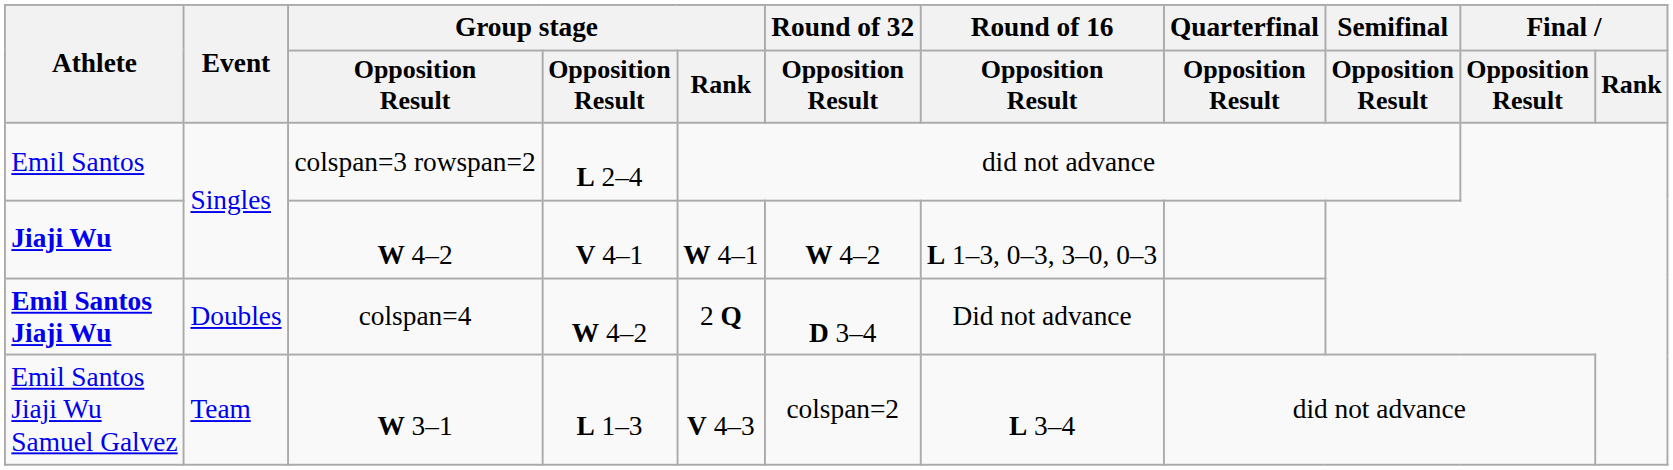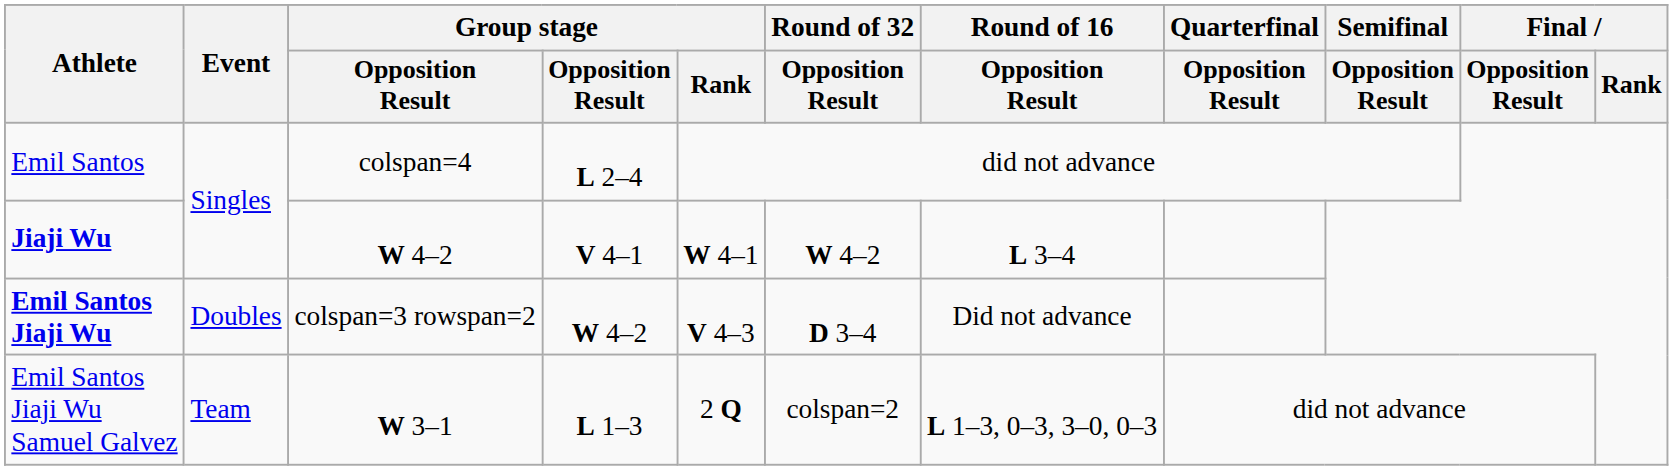(415, 161) colspan=3 rowspan=2 -> (415, 161) colspan=4
(1042, 255) L 1–3, 0–3, 3–0, 0–3 -> (1042, 255) L 3–4
(415, 316) colspan=4 -> (415, 316) colspan=3 rowspan=2
(721, 316) 2 Q -> (721, 332) V 4–3
(721, 426) V 4–3 -> (721, 410) 2 Q
(1042, 426) L 3–4 -> (1042, 426) L 1–3, 0–3, 3–0, 0–3
